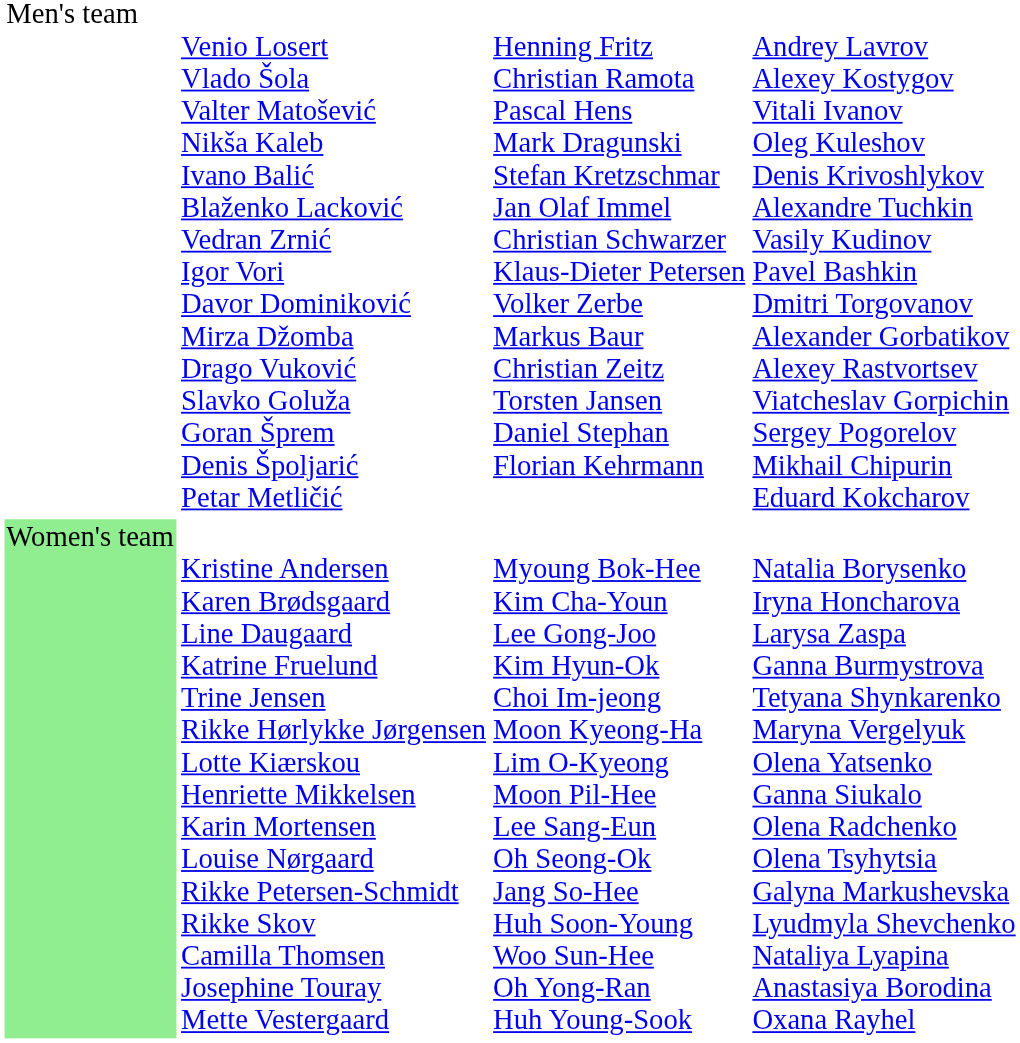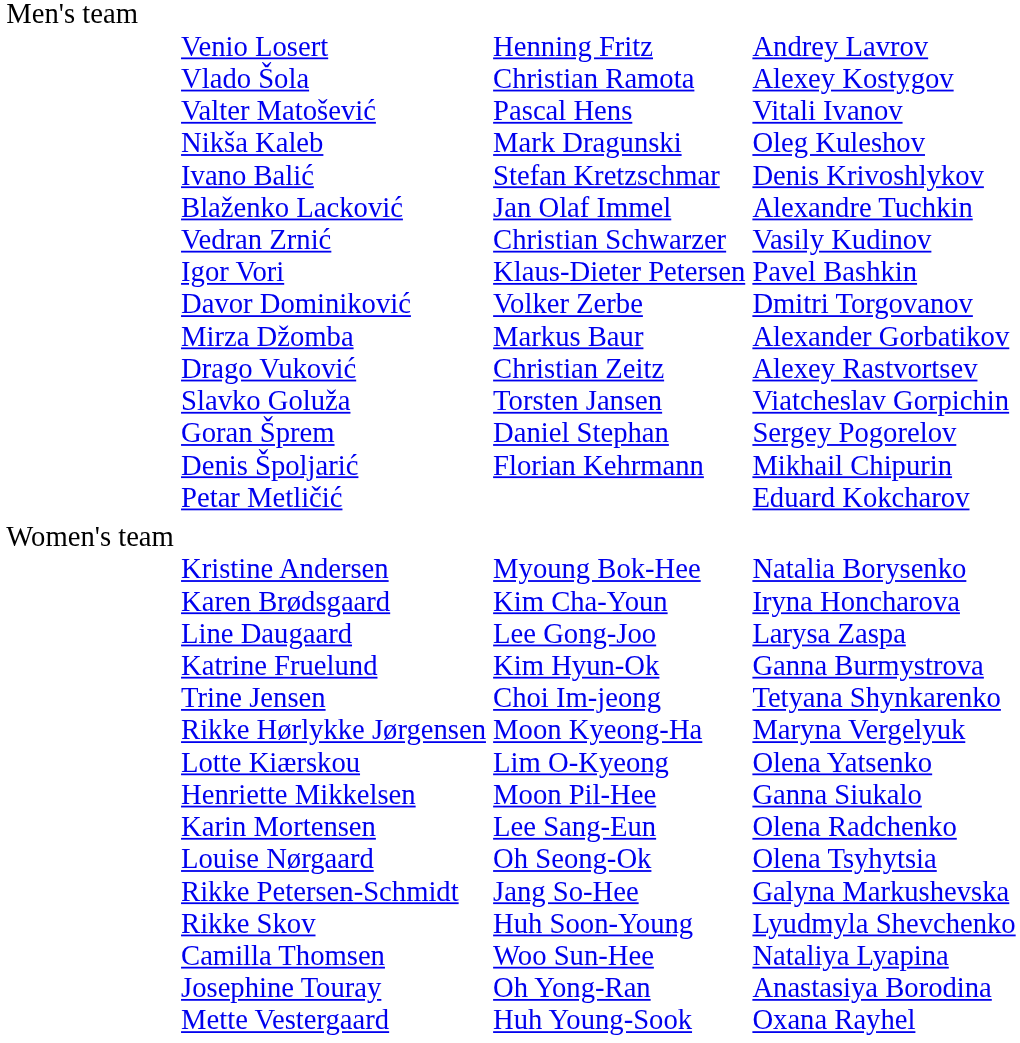(90, 536) lightgreen background -> (90, 536) no background
